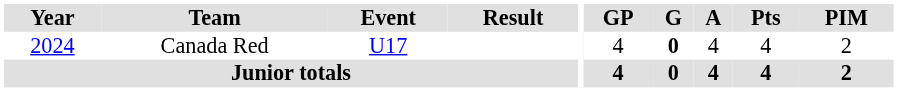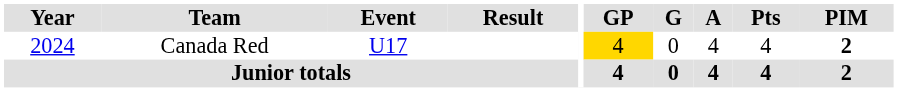(618, 45) no background -> (618, 45) gold background
(673, 45) bold -> (673, 45) normal
(846, 45) normal -> (846, 45) bold
